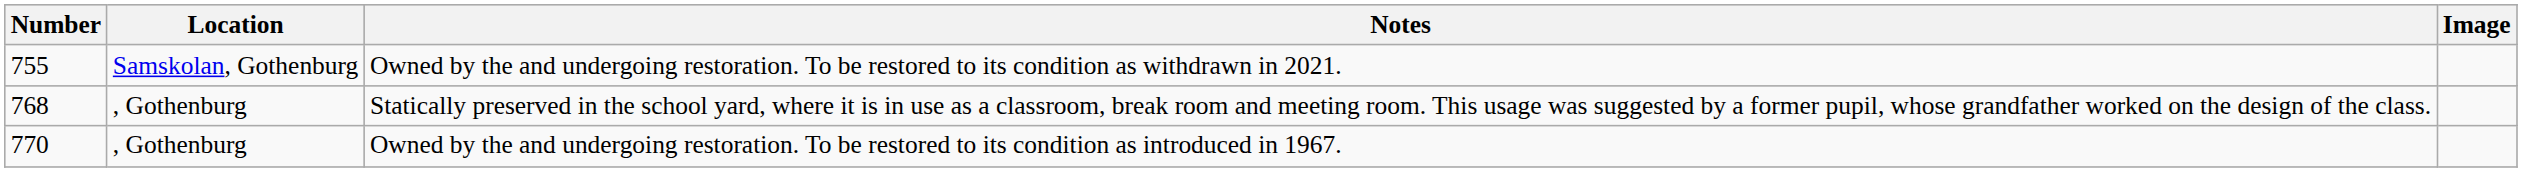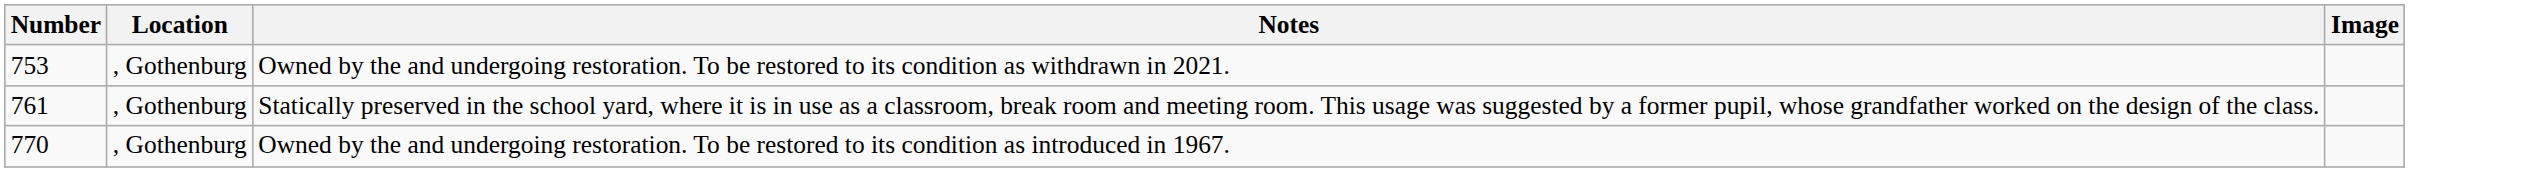(30, 65) 755 -> (30, 65) 753
(236, 65) Samskolan, Gothenburg -> (180, 65) , Gothenburg
(30, 105) 768 -> (30, 105) 761
